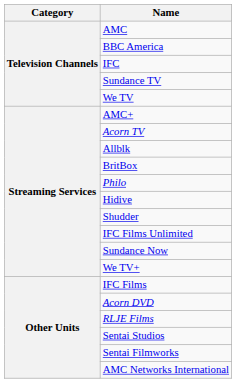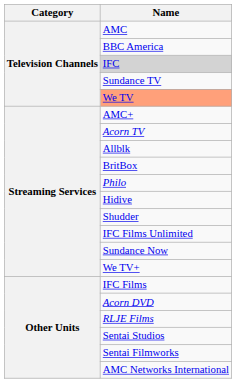(111, 64) no background -> (111, 64) lightgrey background
(118, 98) no background -> (118, 98) lightsalmon background
